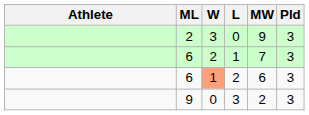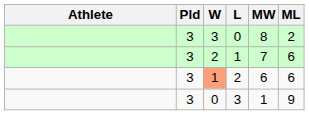columns swapped: (290, 15) <-> (189, 15)
(262, 36) 9 -> (264, 36) 8
(262, 99) 2 -> (264, 99) 1
